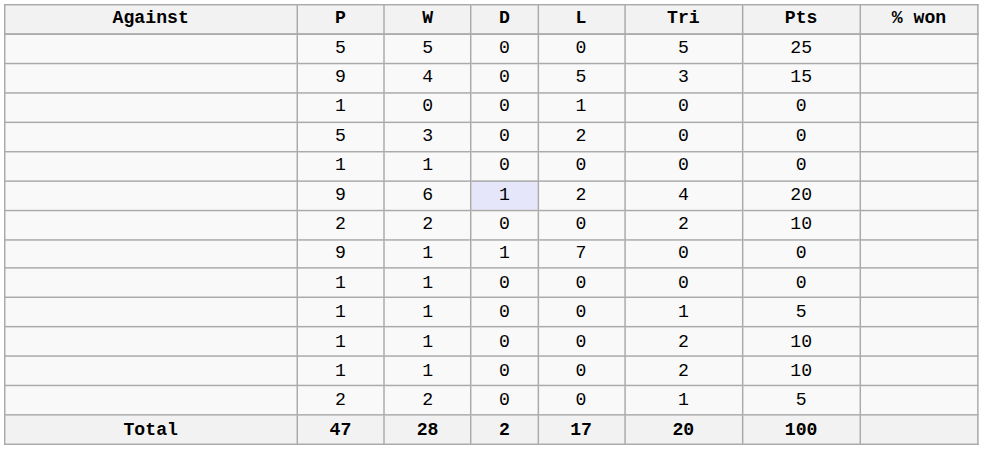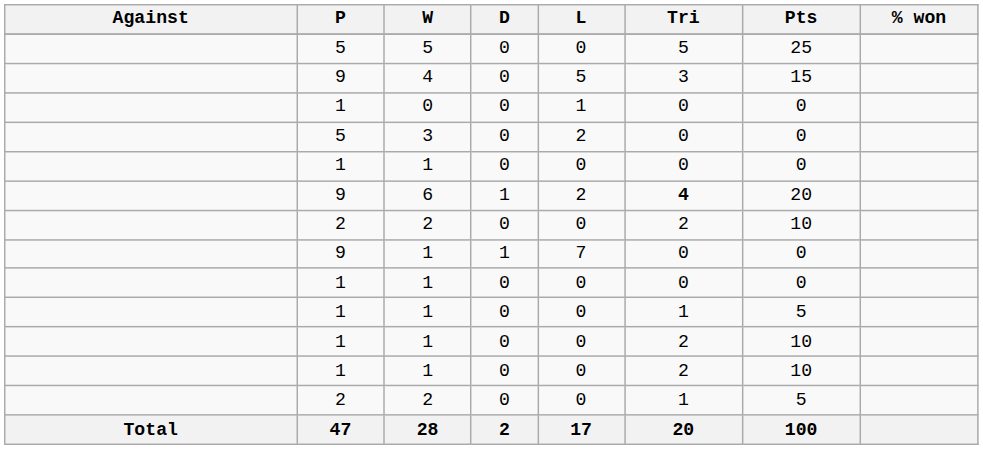(504, 196) lavender background -> (504, 196) no background
(683, 196) normal -> (683, 196) bold
